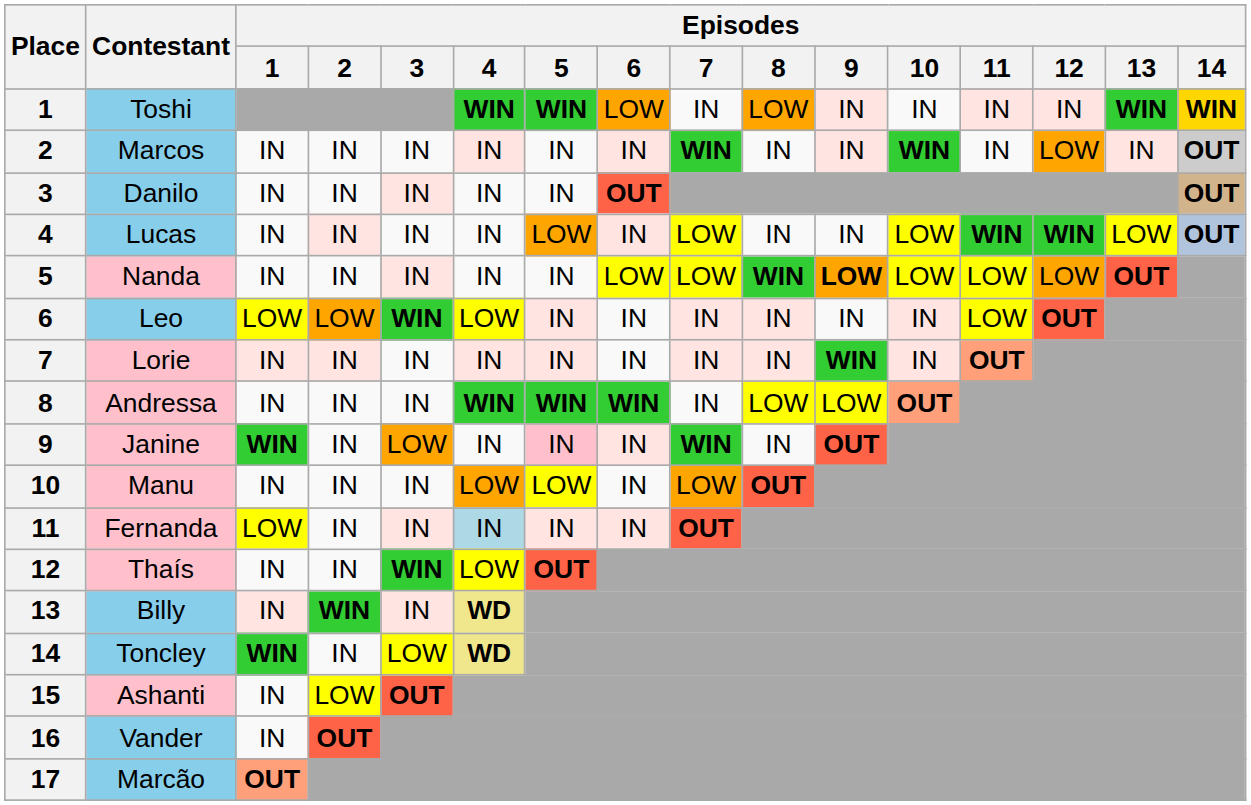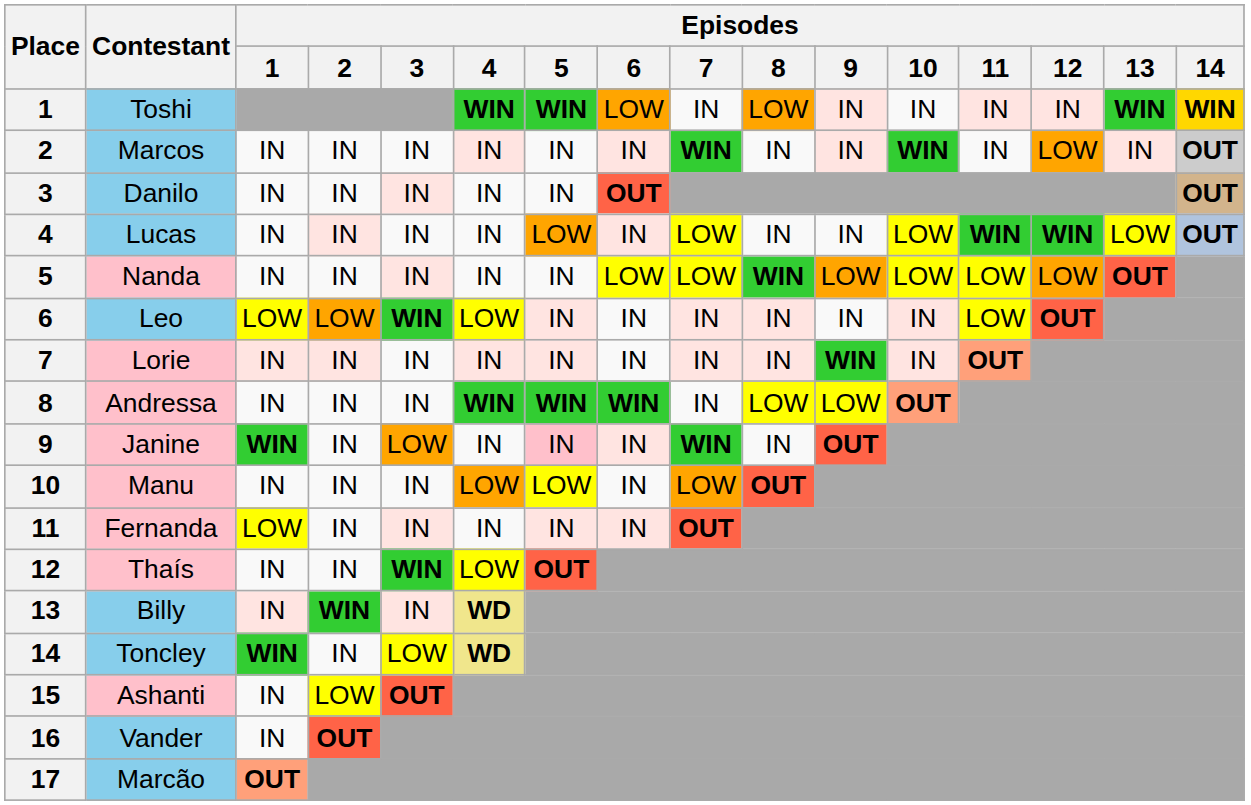(851, 276) bold -> (851, 276) normal
(489, 527) lightblue background -> (489, 527) no background
